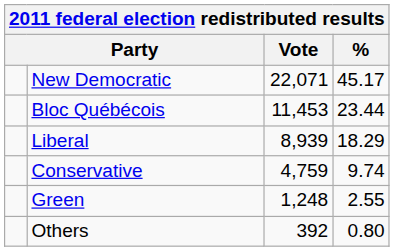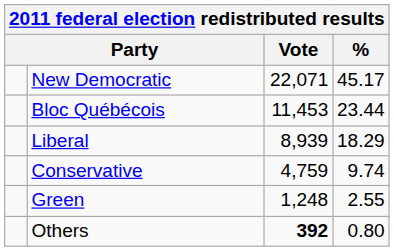(312, 230) normal -> (312, 230) bold
